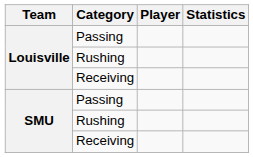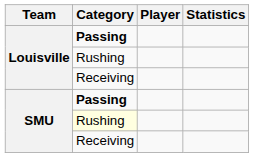(99, 36) normal -> (101, 36) bold
(99, 99) normal -> (101, 99) bold
(100, 120) no background -> (100, 120) lightyellow background
